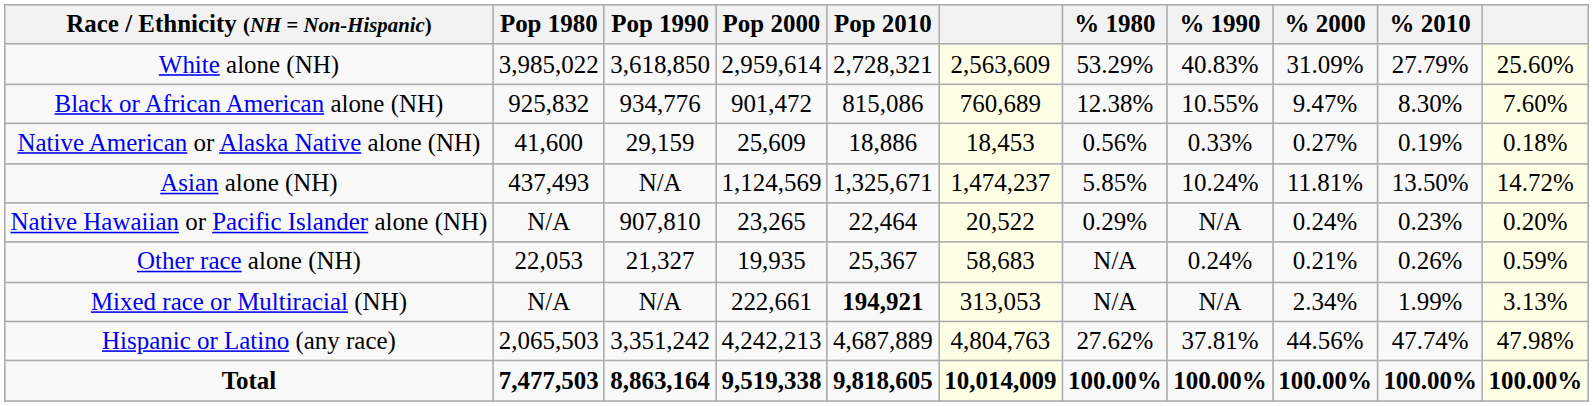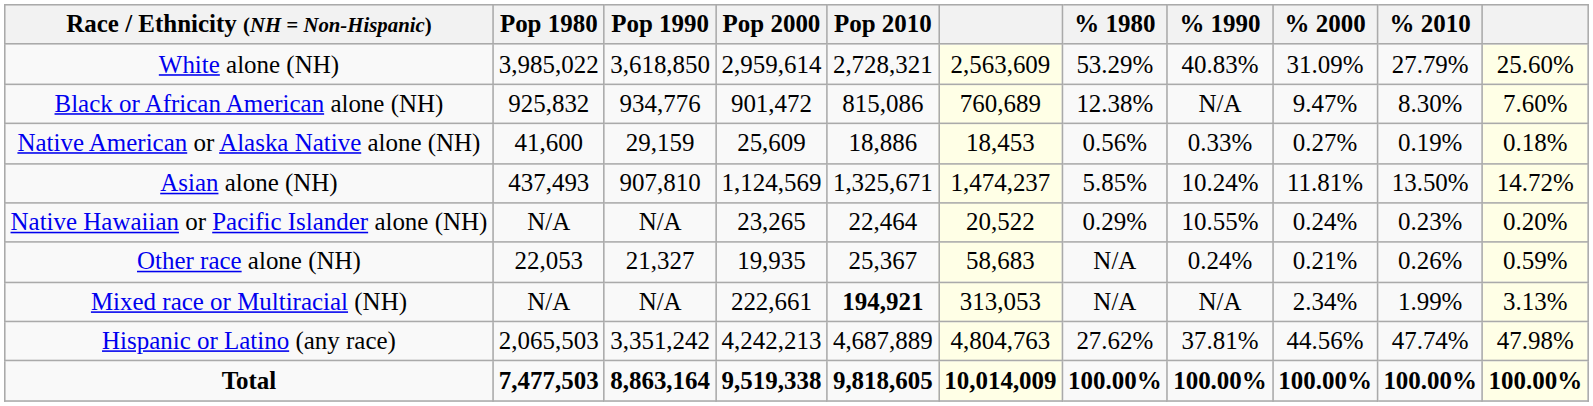(1220, 103) 10.55% -> (1220, 103) N/A
(660, 182) N/A -> (660, 182) 907,810
(660, 222) 907,810 -> (660, 222) N/A
(1220, 222) N/A -> (1220, 222) 10.55%
